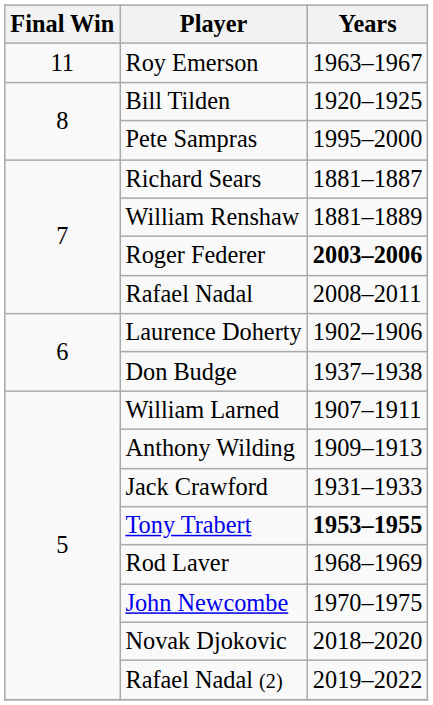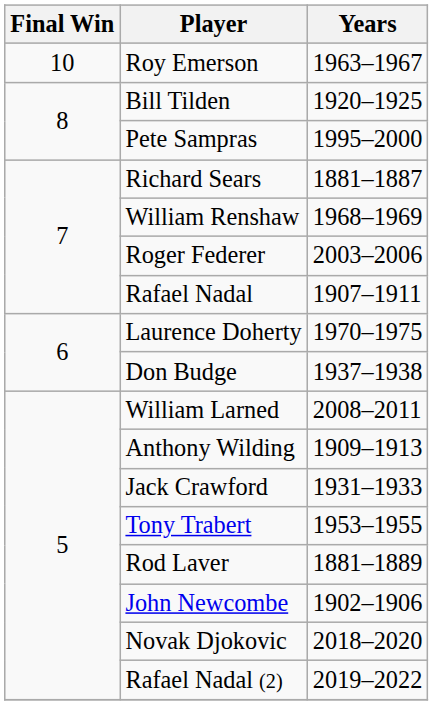(62, 62) 11 -> (62, 62) 10
(368, 216) 1881–1889 -> (368, 216) 1968–1969
(368, 255) bold -> (368, 255) normal
(367, 294) 2008–2011 -> (367, 294) 1907–1911
(368, 332) 1902–1906 -> (368, 332) 1970–1975
(367, 409) 1907–1911 -> (367, 409) 2008–2011
(368, 525) bold -> (368, 525) normal
(368, 564) 1968–1969 -> (368, 564) 1881–1889
(368, 602) 1970–1975 -> (368, 602) 1902–1906
